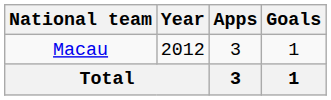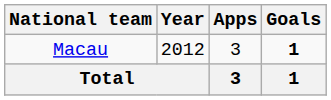(294, 50) normal -> (294, 50) bold
